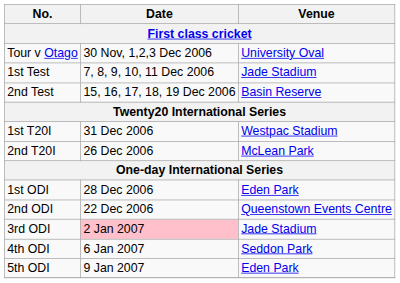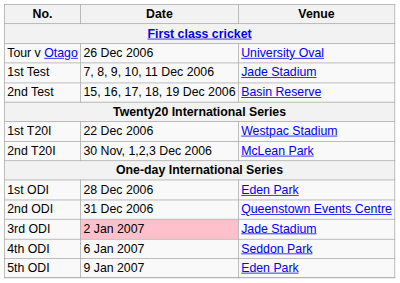(148, 53) 30 Nov, 1,2,3 Dec 2006 -> (118, 53) 26 Dec 2006
(118, 131) 31 Dec 2006 -> (118, 131) 22 Dec 2006
(118, 151) 26 Dec 2006 -> (148, 151) 30 Nov, 1,2,3 Dec 2006
(118, 209) 22 Dec 2006 -> (118, 209) 31 Dec 2006
